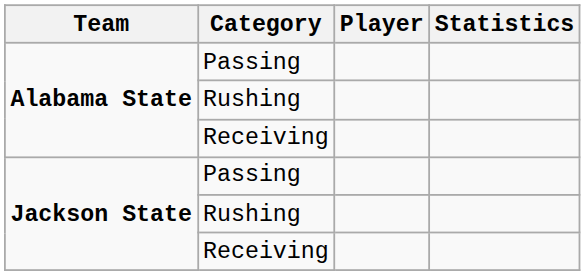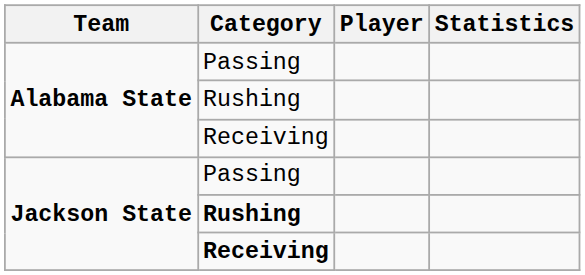(252, 214) normal -> (252, 214) bold
(266, 252) normal -> (266, 252) bold
